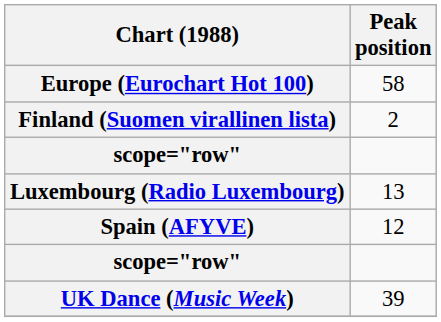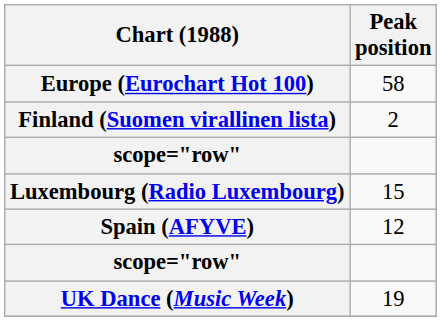(393, 190) 13 -> (393, 190) 15
(393, 298) 39 -> (393, 298) 19
